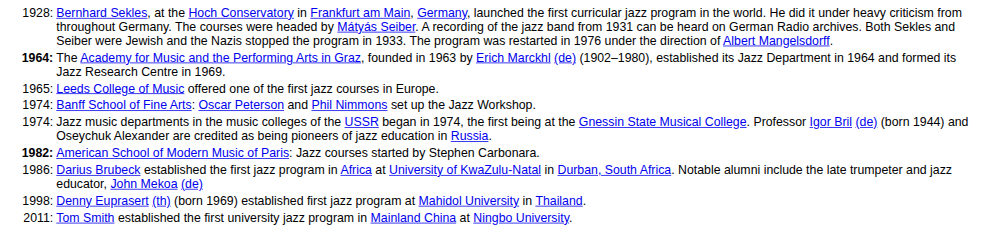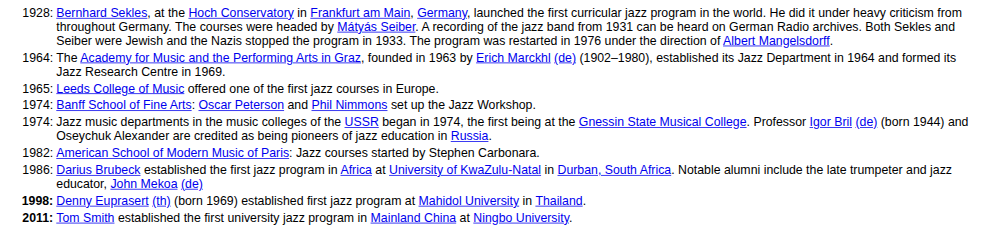(37, 58) bold -> (38, 58) normal
(37, 153) bold -> (38, 153) normal
(38, 201) normal -> (37, 201) bold
(38, 218) normal -> (38, 218) bold
